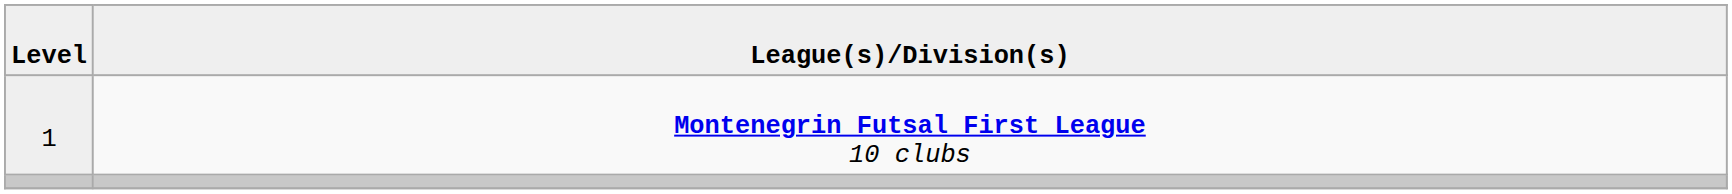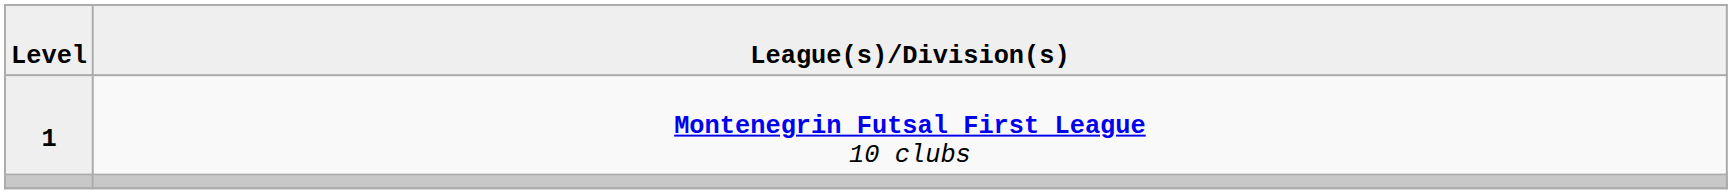(49, 140) normal -> (49, 140) bold
